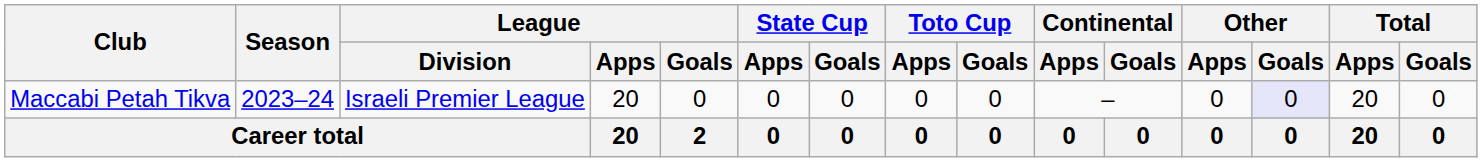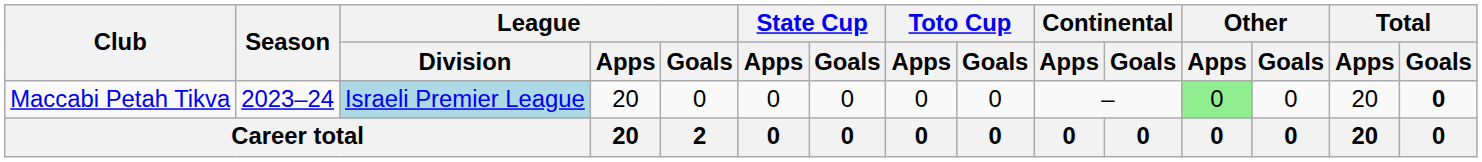(465, 99) no background -> (465, 99) lightblue background
(1217, 99) no background -> (1217, 99) lightgreen background
(1291, 99) lavender background -> (1291, 99) no background
(1439, 99) normal -> (1439, 99) bold
